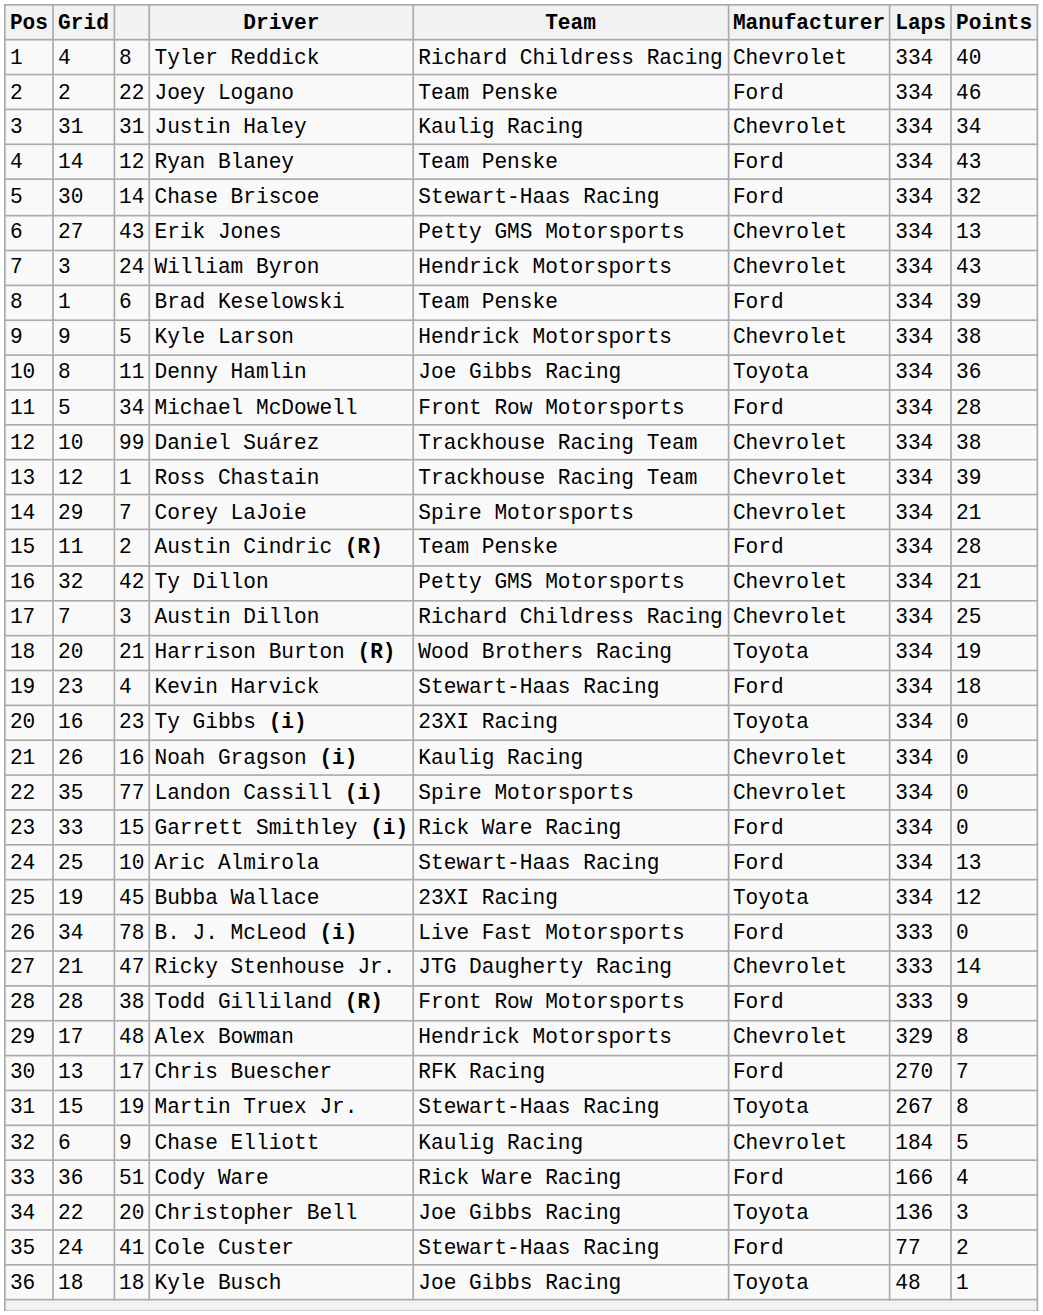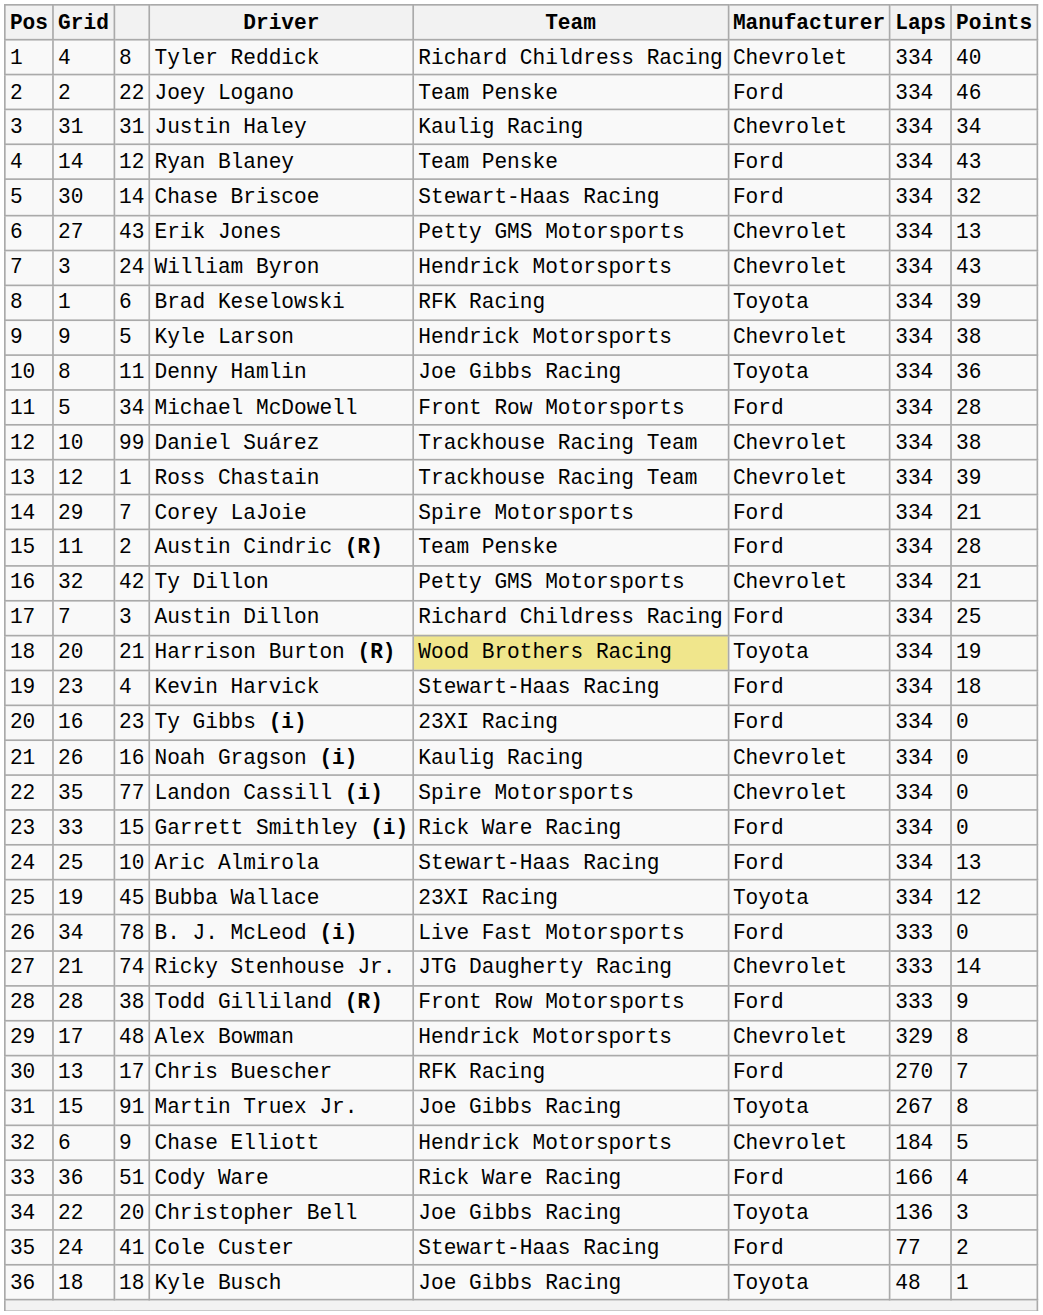(488, 302) Team Penske -> (482, 302) RFK Racing
(758, 302) Ford -> (771, 302) Toyota
(790, 512) Chevrolet -> (758, 512) Ford
(790, 617) Chevrolet -> (758, 617) Ford
(545, 652) no background -> (545, 652) khaki background
(771, 722) Toyota -> (758, 722) Ford
(132, 967) 47 -> (132, 967) 74
(132, 1108) 19 -> (132, 1108) 91
(539, 1108) Stewart-Haas Racing -> (520, 1108) Joe Gibbs Racing
(501, 1143) Kaulig Racing -> (545, 1143) Hendrick Motorsports
